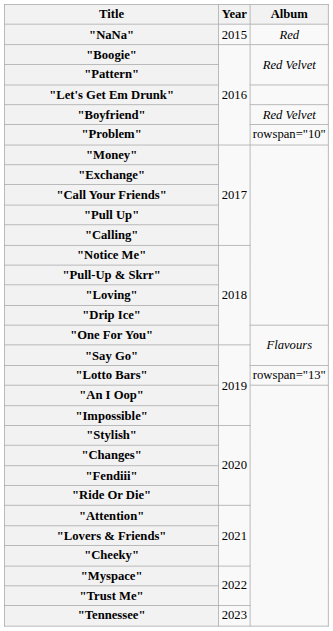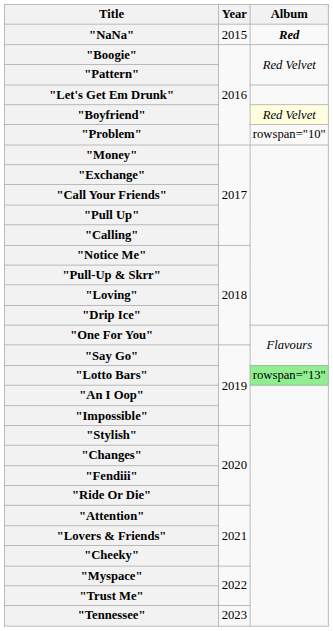(289, 34) normal -> (289, 34) bold
(289, 114) no background -> (289, 114) lightyellow background
(289, 375) no background -> (289, 375) lightgreen background
